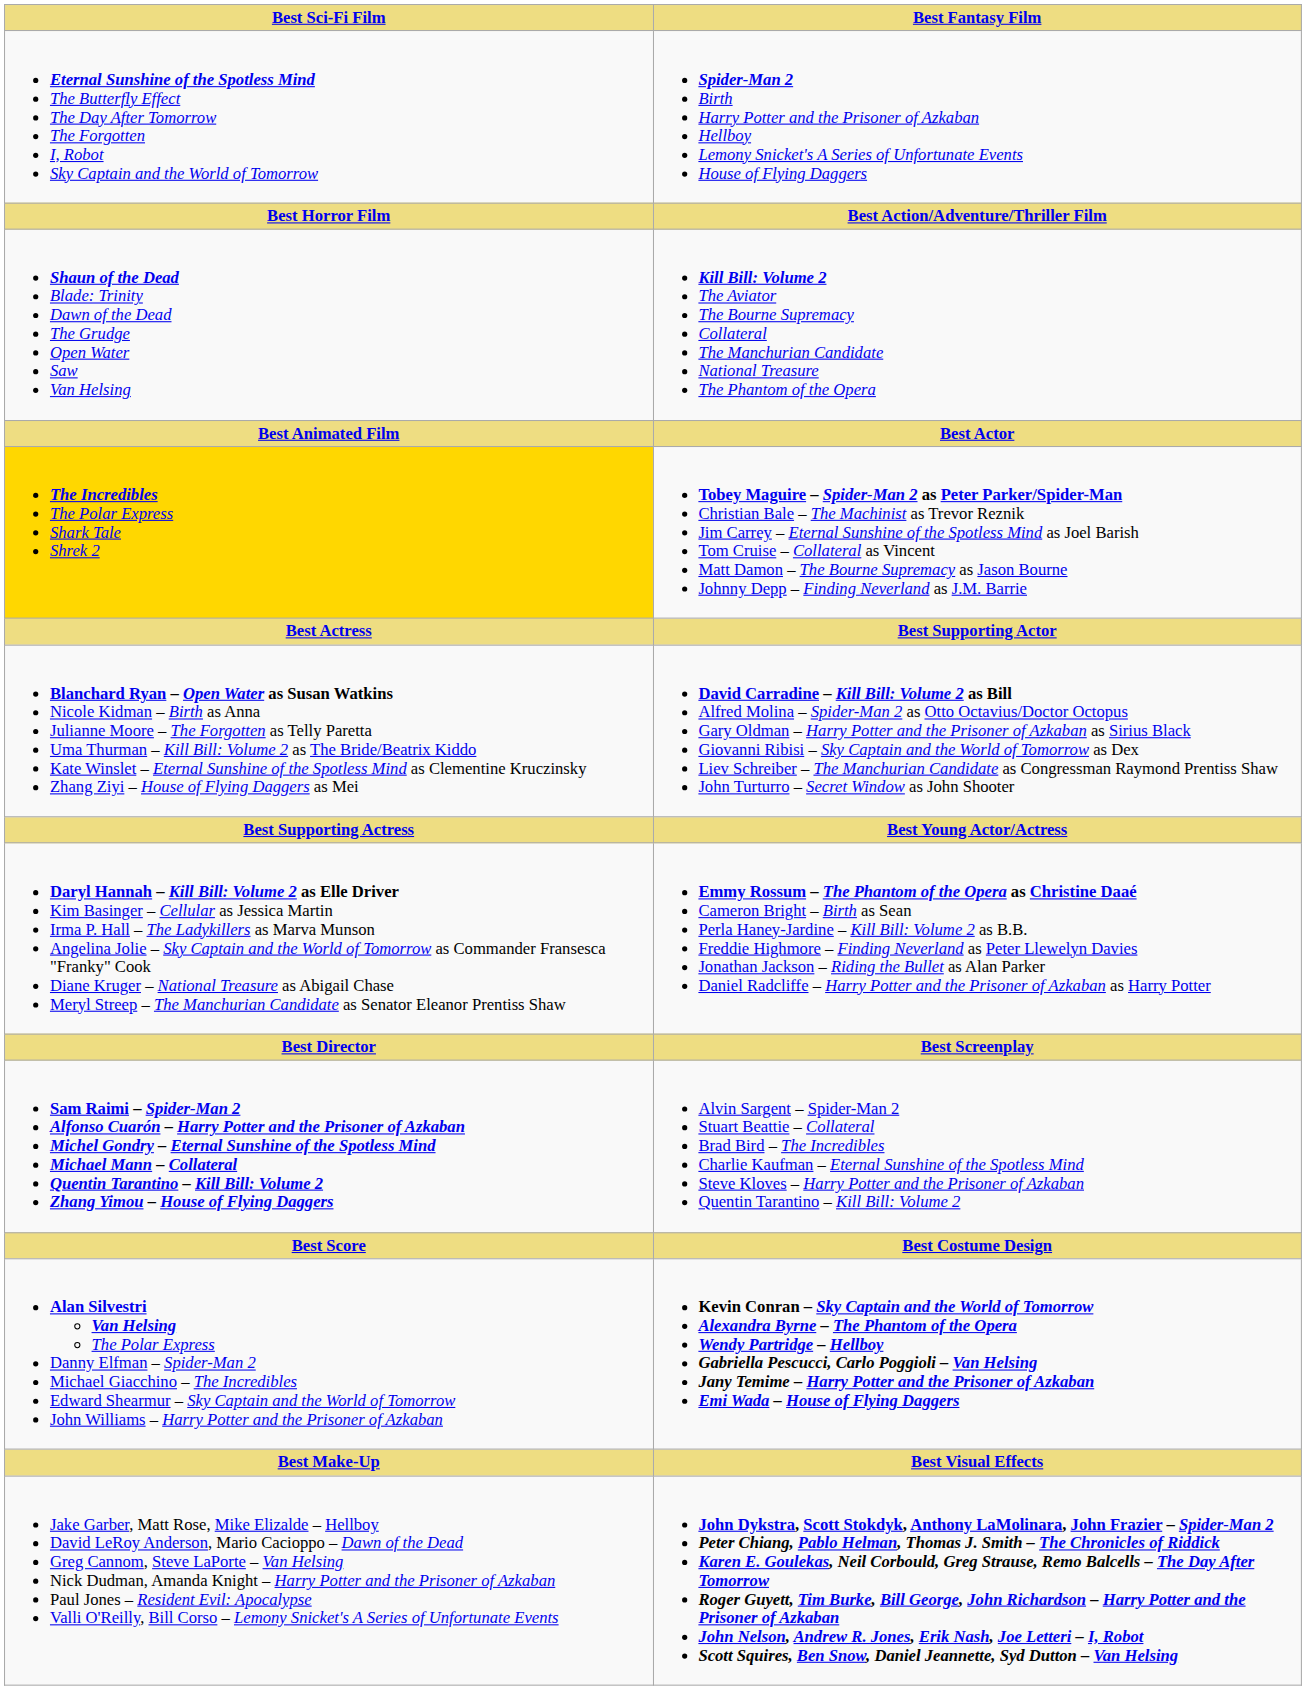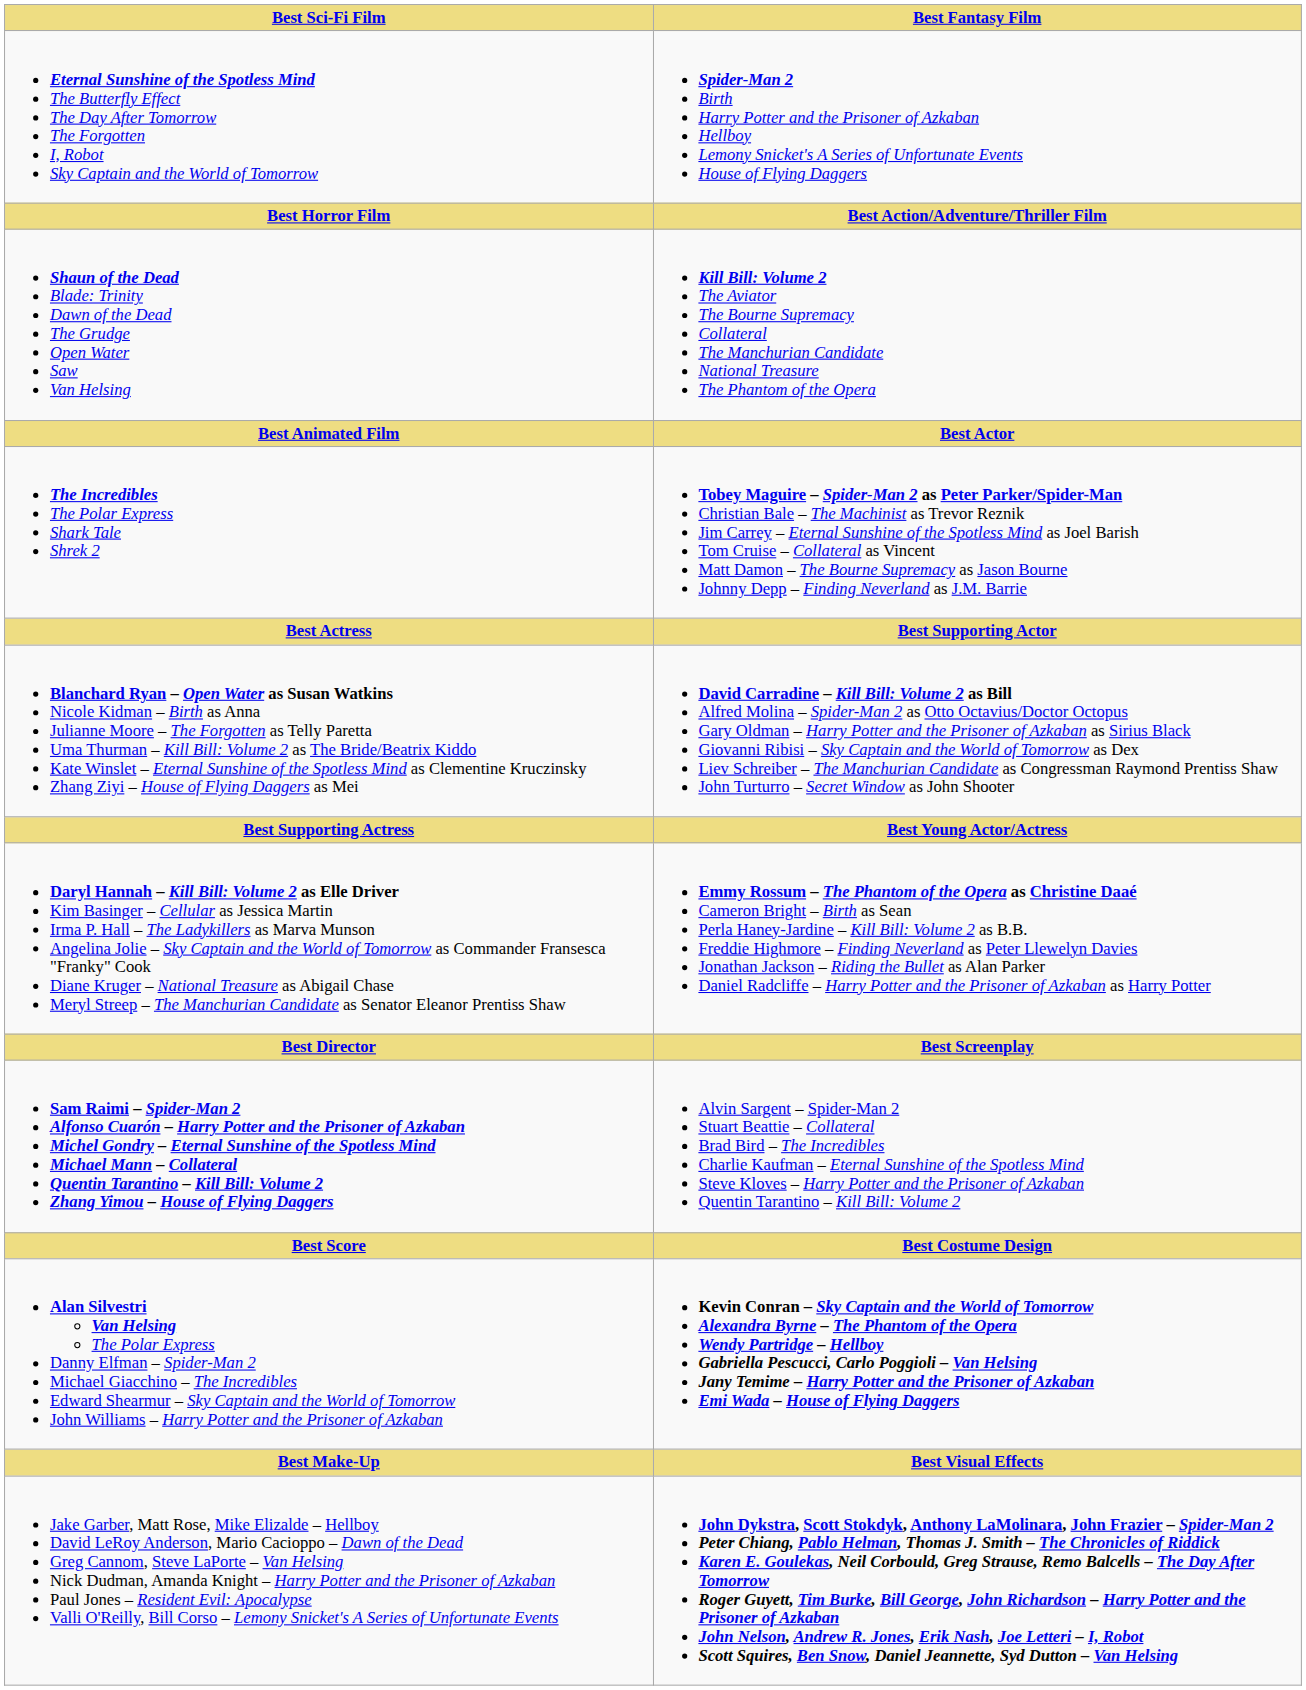(329, 523) gold background -> (329, 523) no background
